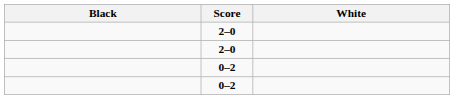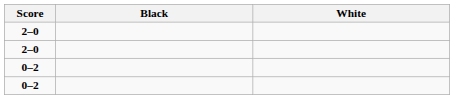columns swapped: (103, 13) <-> (227, 13)
